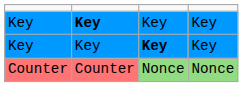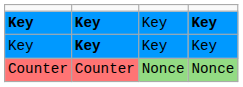(21, 23) normal -> (21, 23) bold
(204, 23) normal -> (204, 23) bold
(88, 46) normal -> (88, 46) bold
(155, 46) bold -> (155, 46) normal
